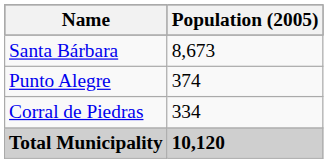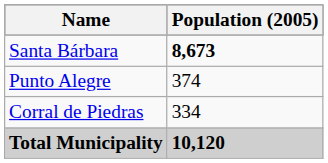(193, 50) normal -> (193, 50) bold
